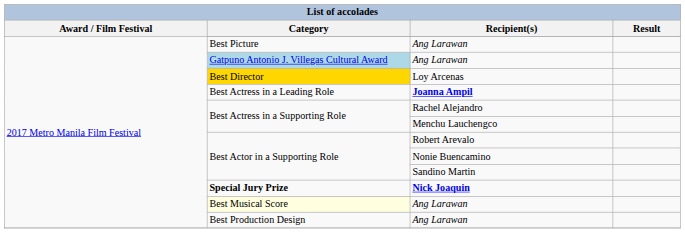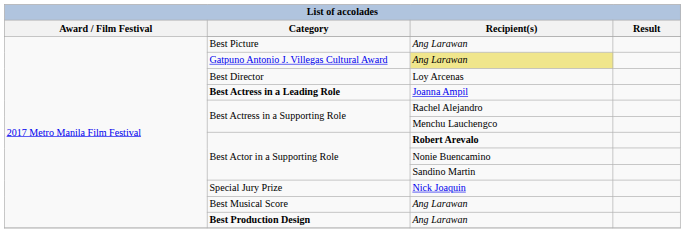(299, 60) lightblue background -> (299, 60) no background
(440, 60) no background -> (440, 60) khaki background
(237, 76) gold background -> (237, 76) no background
(272, 92) normal -> (275, 92) bold
(442, 92) bold -> (440, 92) normal
(443, 140) normal -> (445, 140) bold
(249, 188) bold -> (246, 188) normal
(441, 188) bold -> (439, 188) normal
(249, 204) lightyellow background -> (249, 204) no background
(257, 220) normal -> (260, 220) bold
